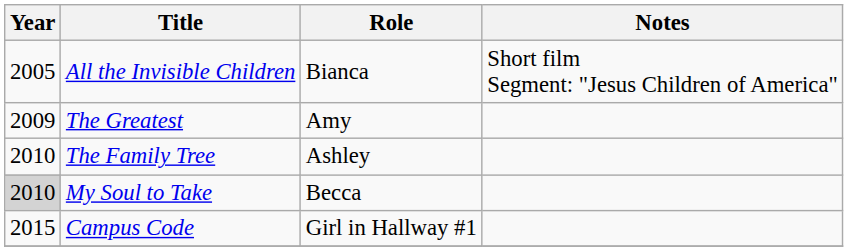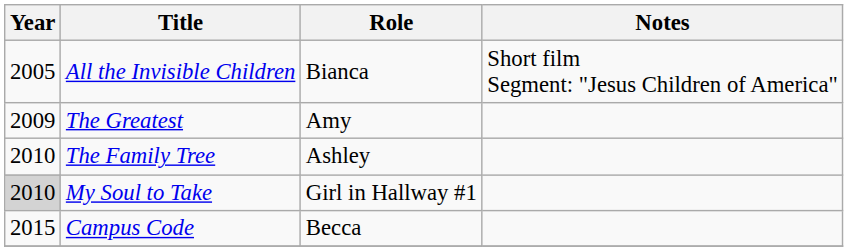(334, 192) Becca -> (391, 192) Girl in Hallway #1
(391, 228) Girl in Hallway #1 -> (334, 228) Becca
